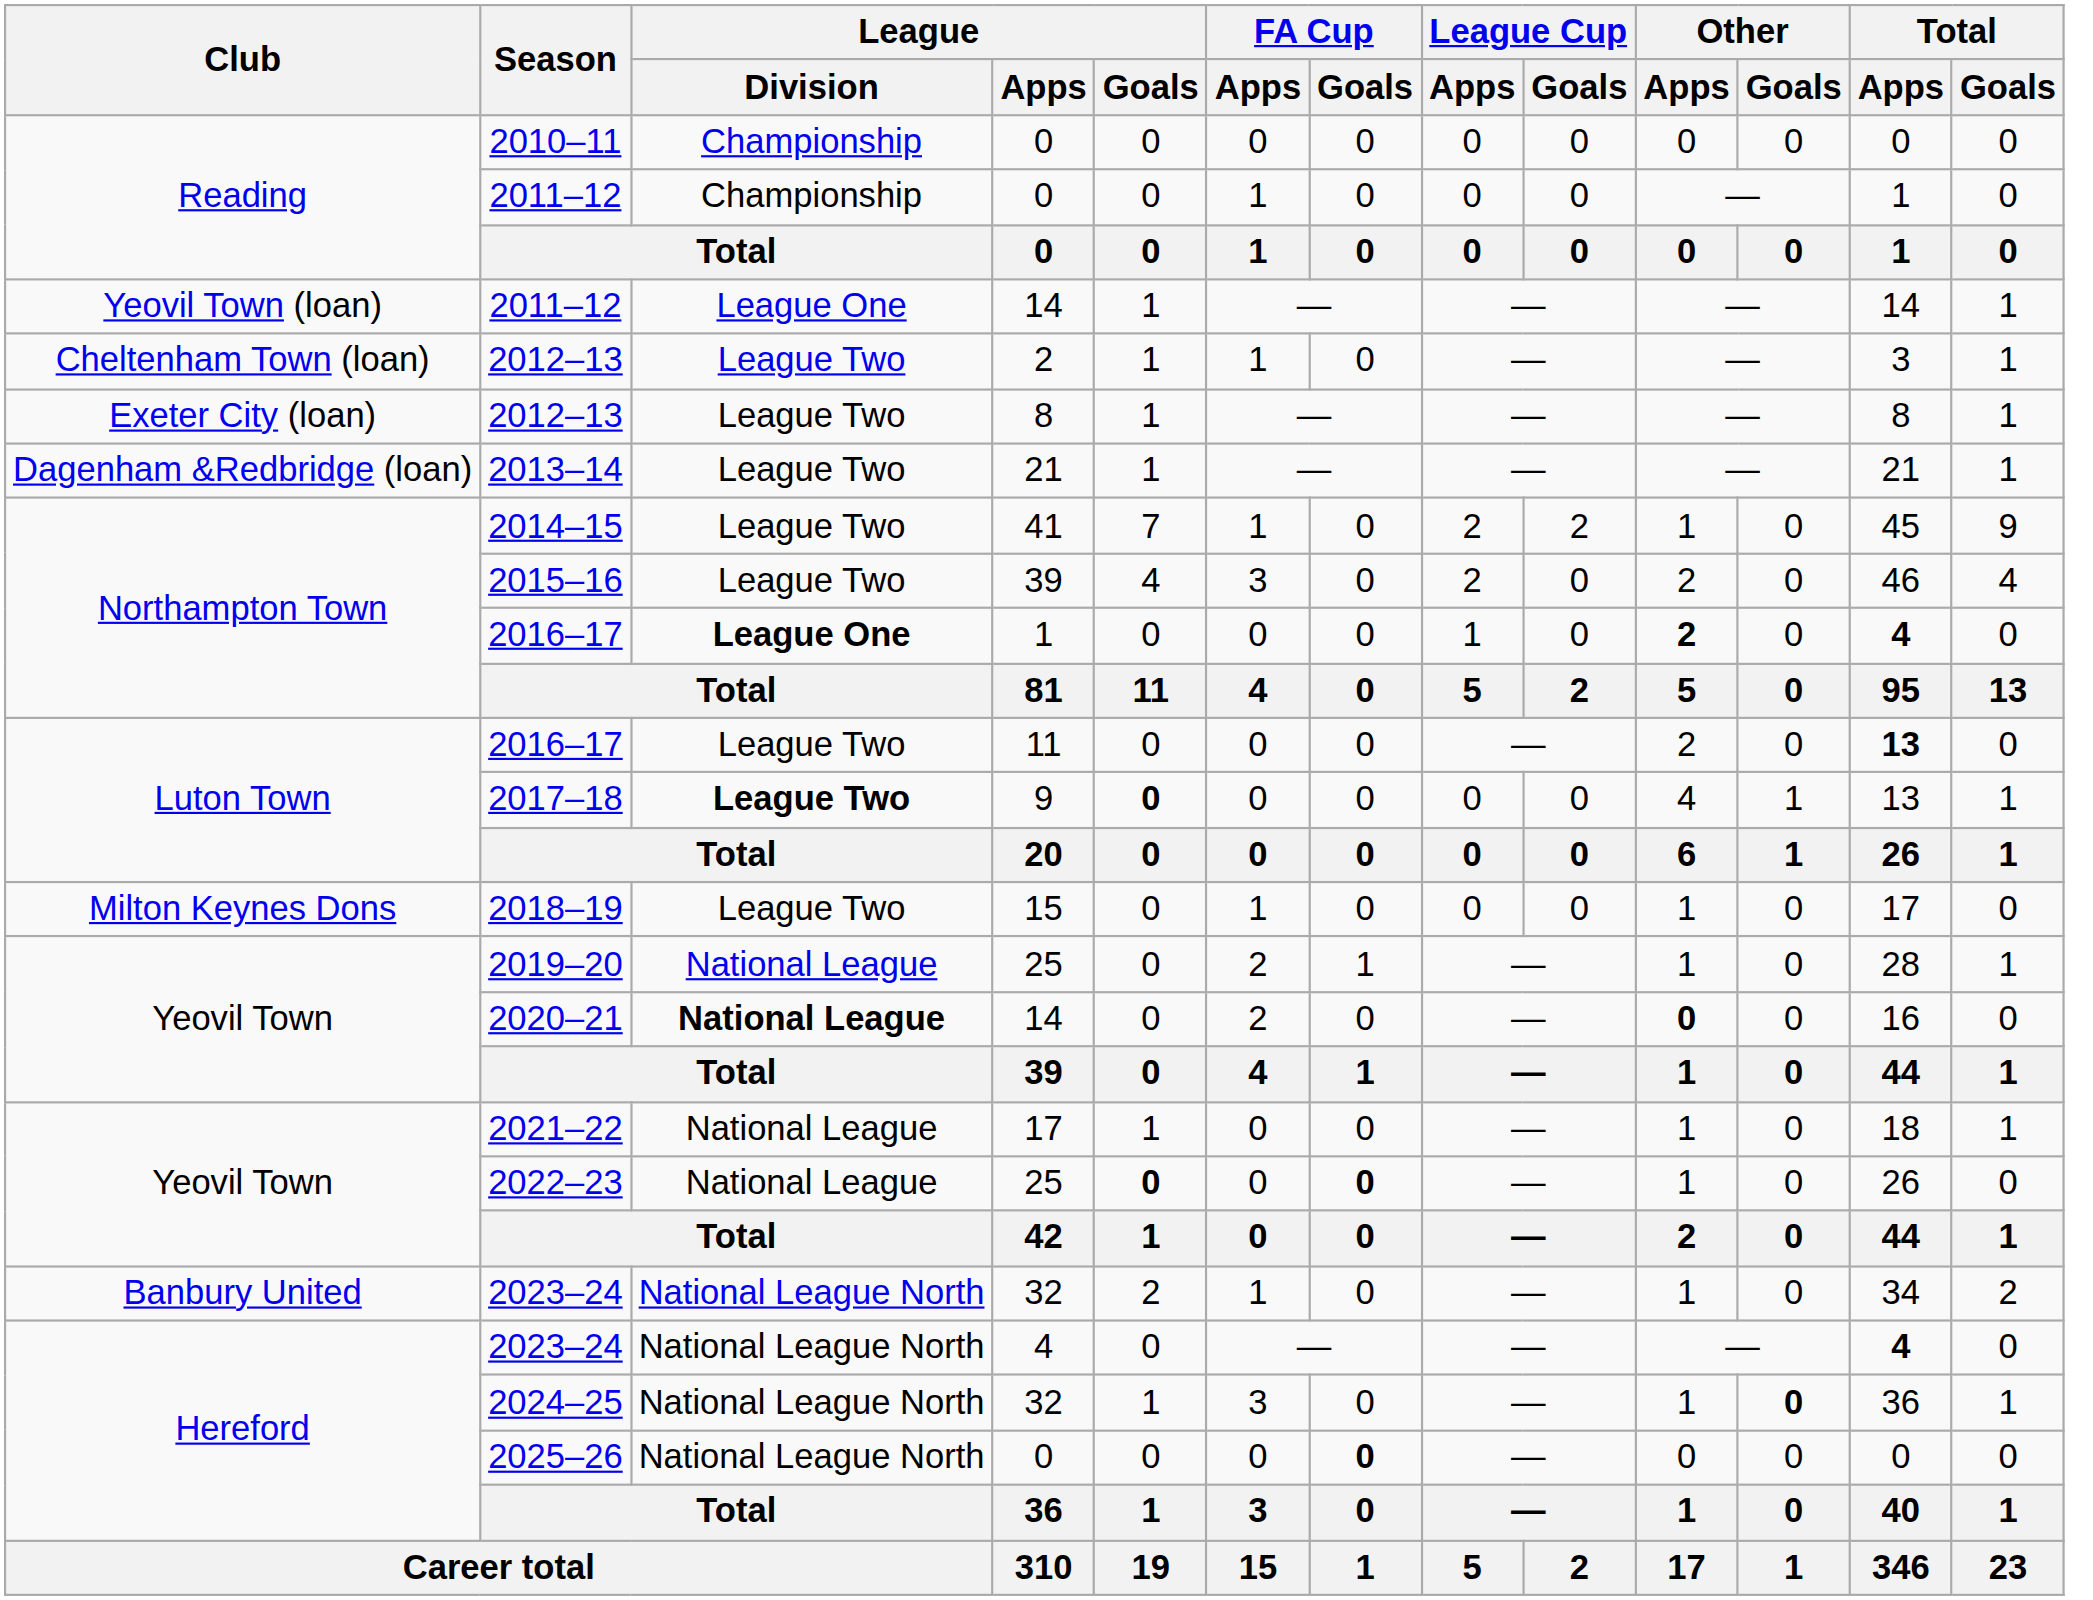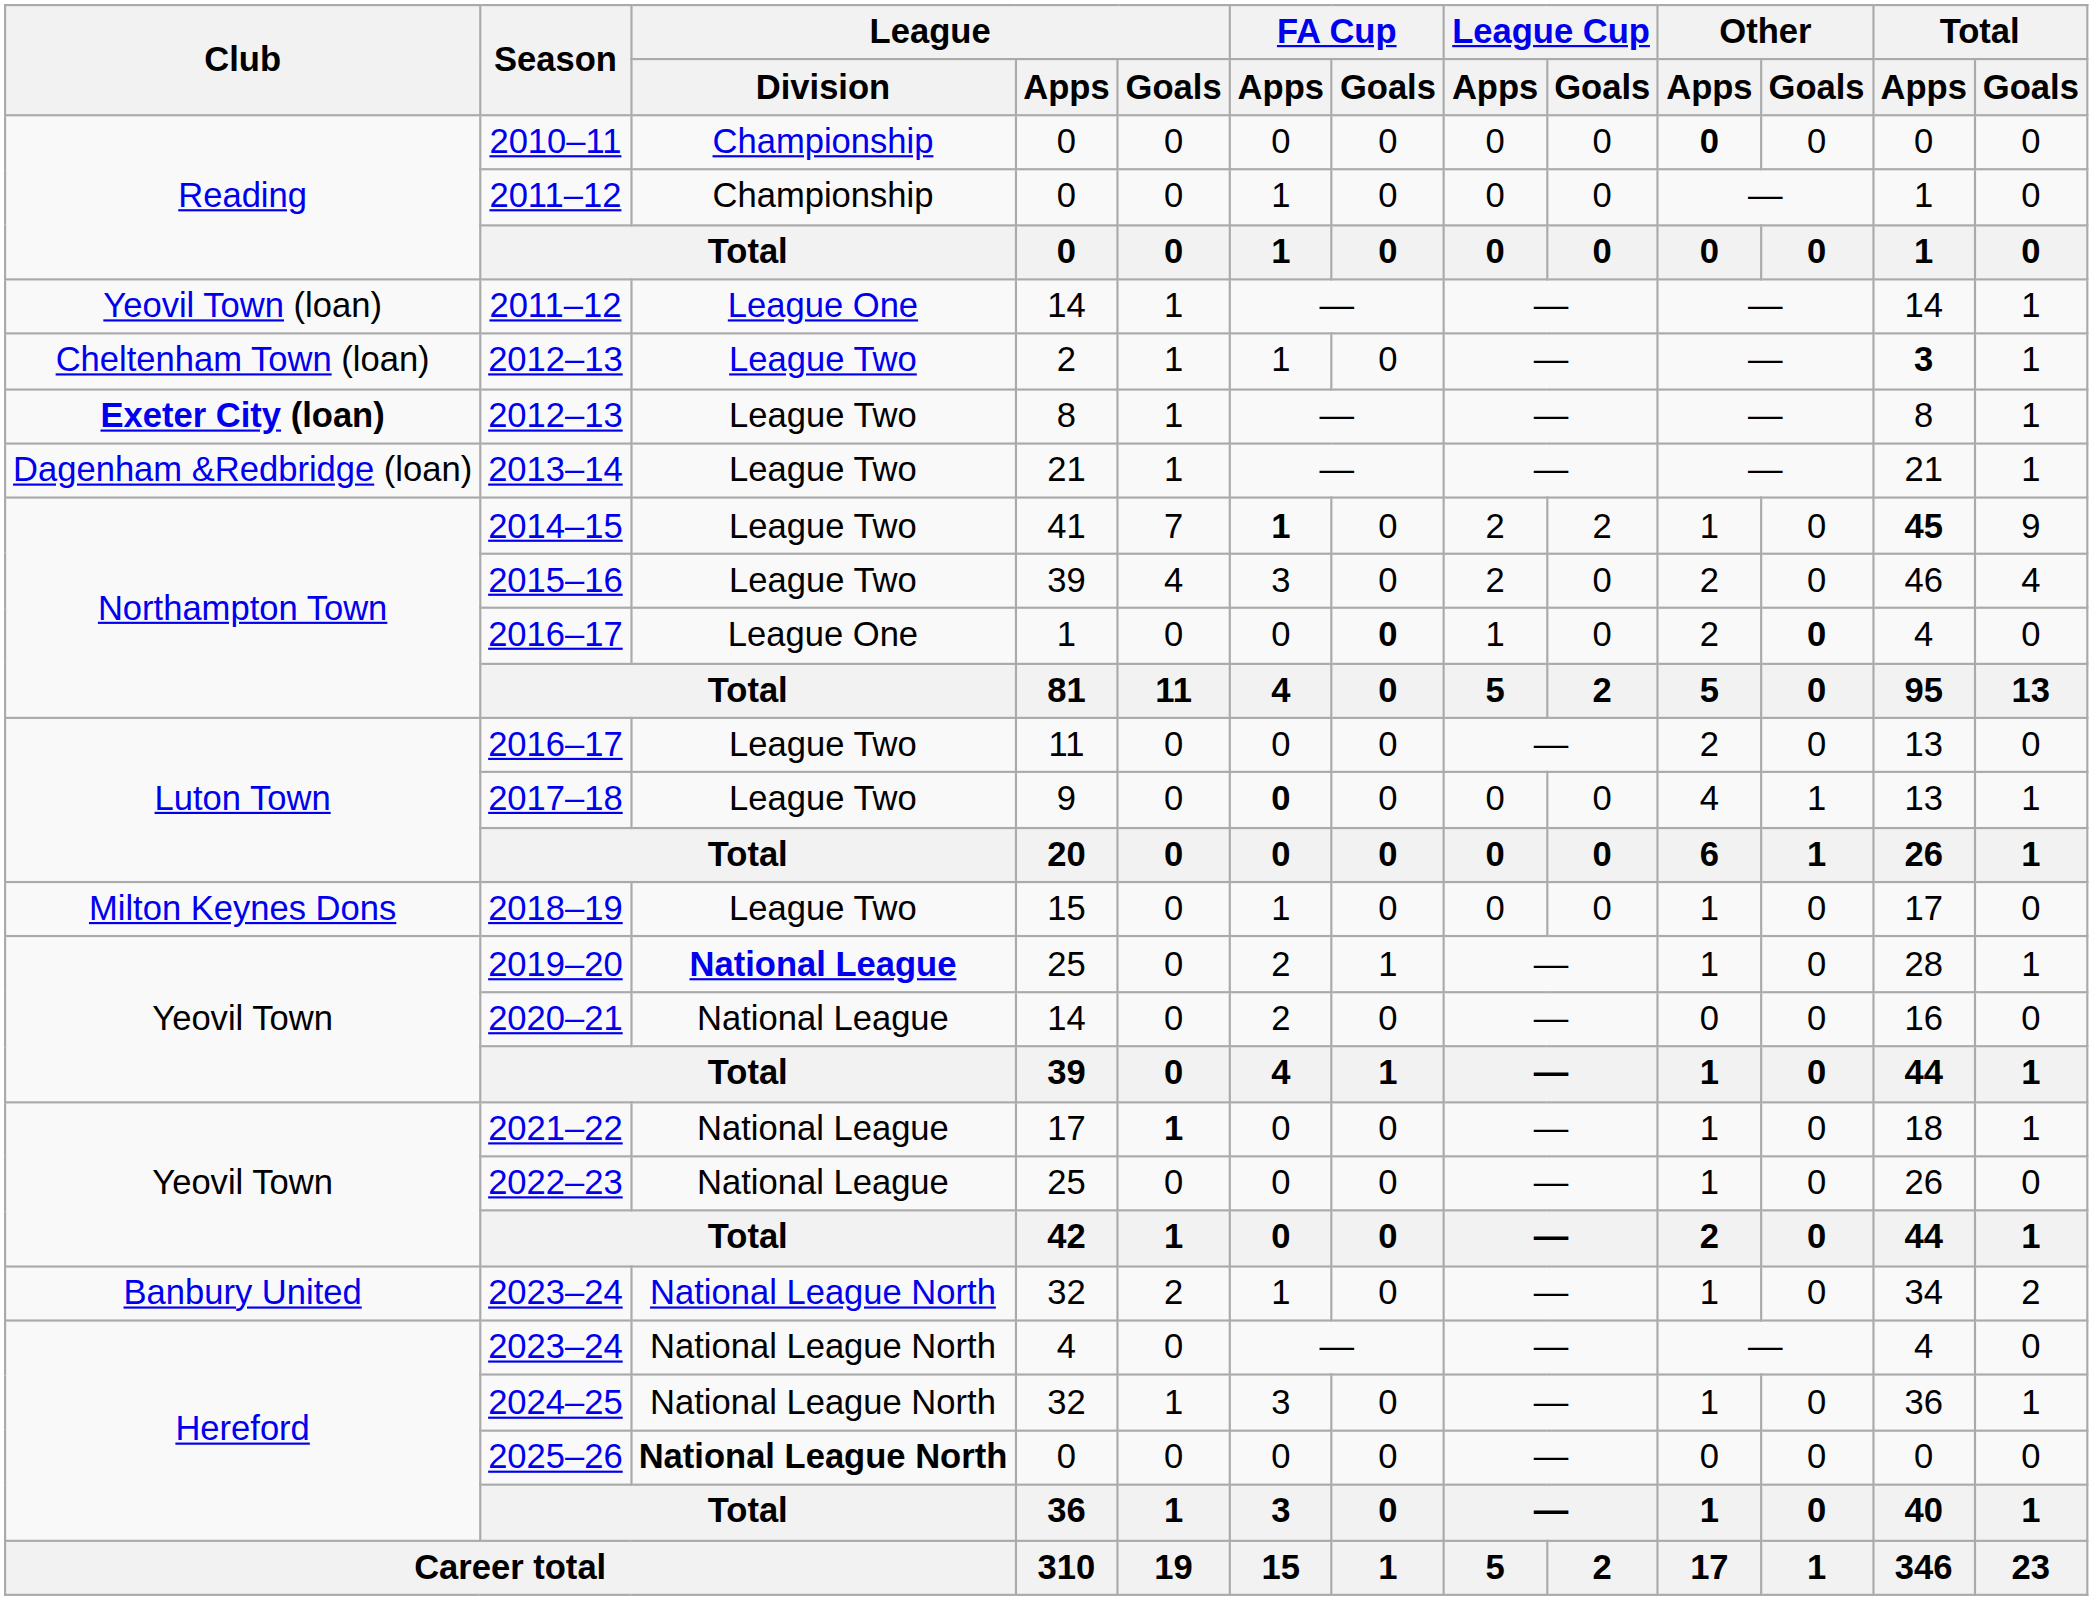(1687, 141) normal -> (1709, 141) bold
(1901, 360) normal -> (1924, 360) bold
(243, 415) normal -> (243, 415) bold
(1258, 525) normal -> (1281, 525) bold
(1901, 525) normal -> (1924, 525) bold
(812, 634) bold -> (823, 634) normal
(1365, 634) normal -> (1388, 634) bold
(1687, 634) bold -> (1709, 634) normal
(1794, 634) normal -> (1817, 634) bold
(1901, 634) bold -> (1924, 634) normal
(1901, 744) bold -> (1924, 744) normal
(812, 799) bold -> (823, 799) normal
(1151, 799) bold -> (1174, 799) normal
(1258, 799) normal -> (1281, 799) bold
(812, 963) normal -> (823, 963) bold
(812, 1018) bold -> (823, 1018) normal
(1687, 1018) bold -> (1709, 1018) normal
(1151, 1128) normal -> (1174, 1128) bold
(1151, 1182) bold -> (1174, 1182) normal
(1365, 1182) bold -> (1388, 1182) normal
(1901, 1347) bold -> (1924, 1347) normal
(1794, 1402) bold -> (1817, 1402) normal
(812, 1456) normal -> (823, 1456) bold
(1365, 1456) bold -> (1388, 1456) normal
